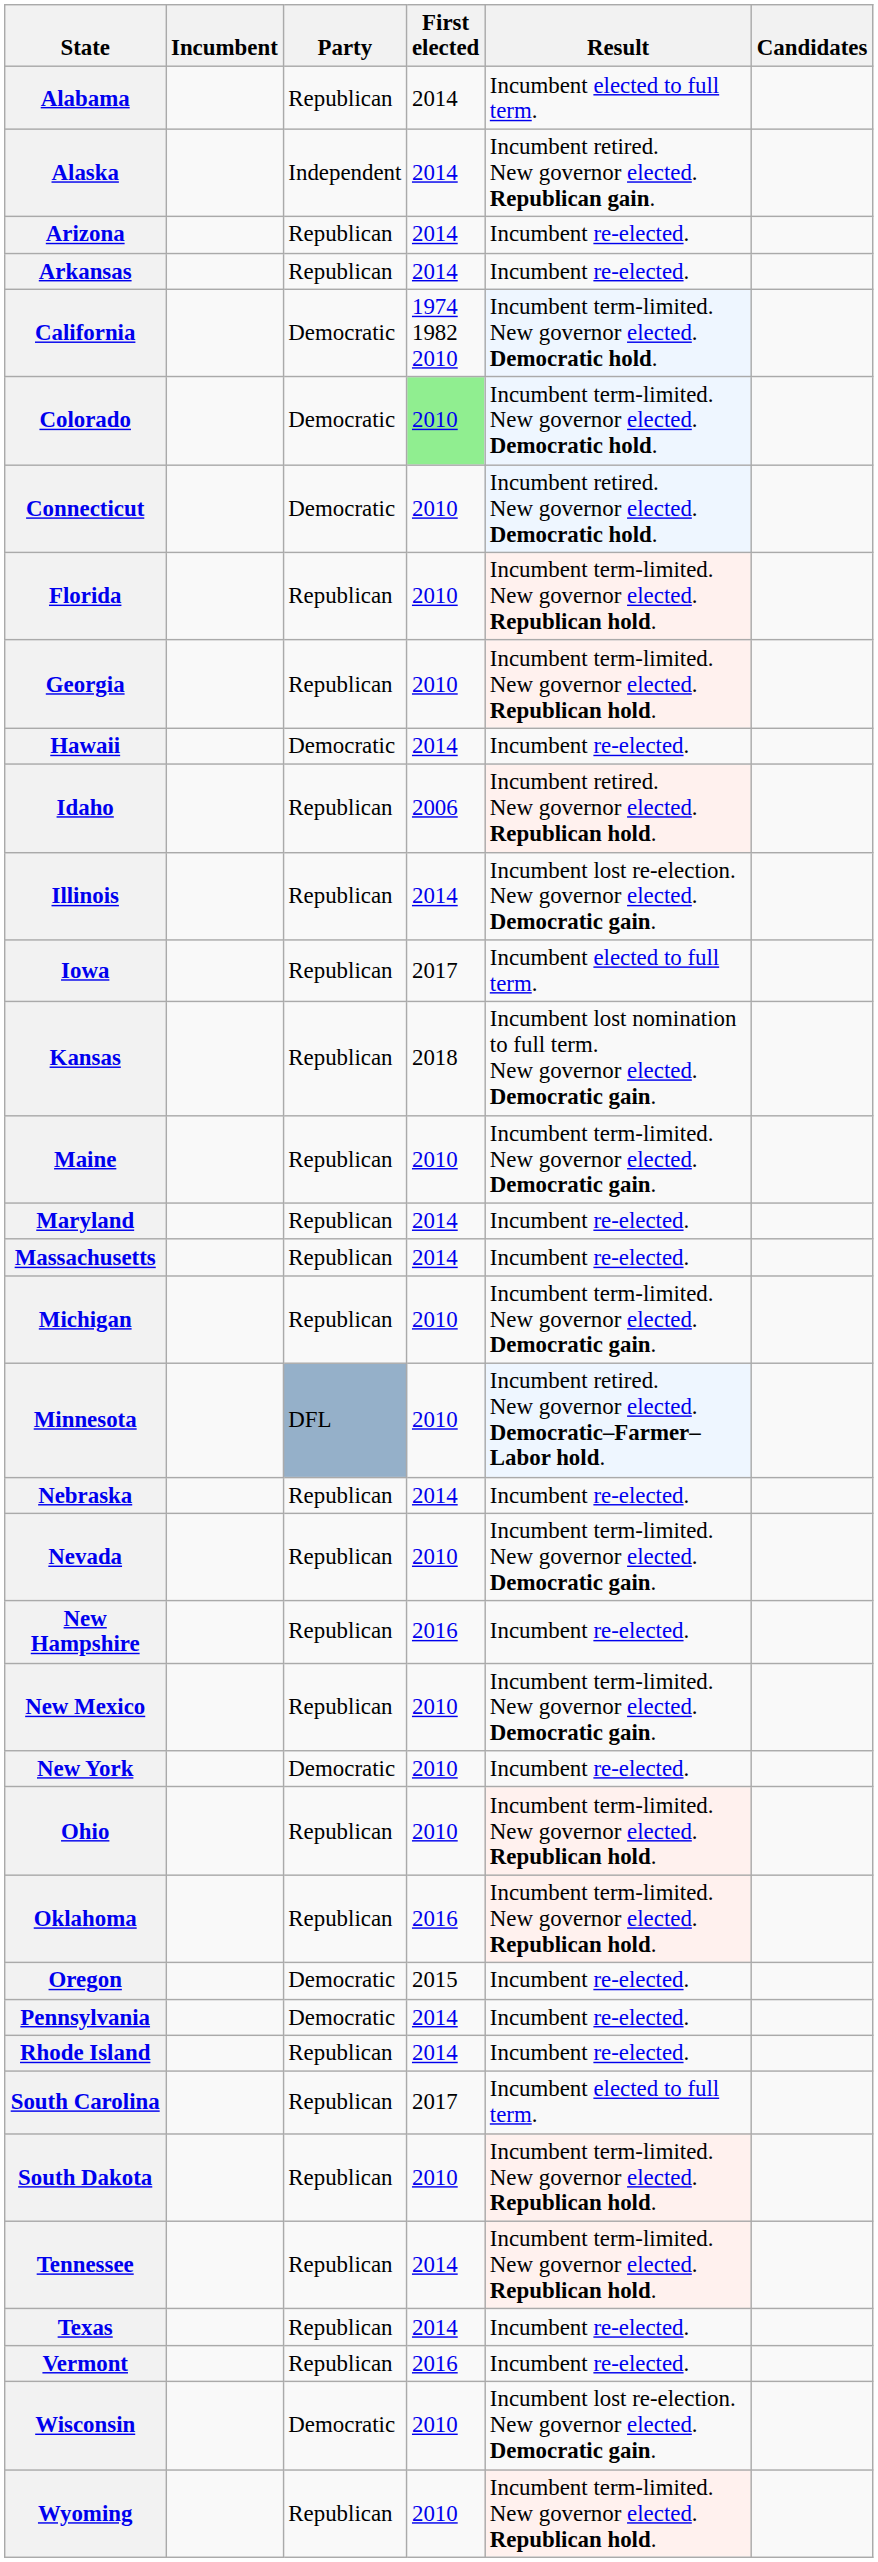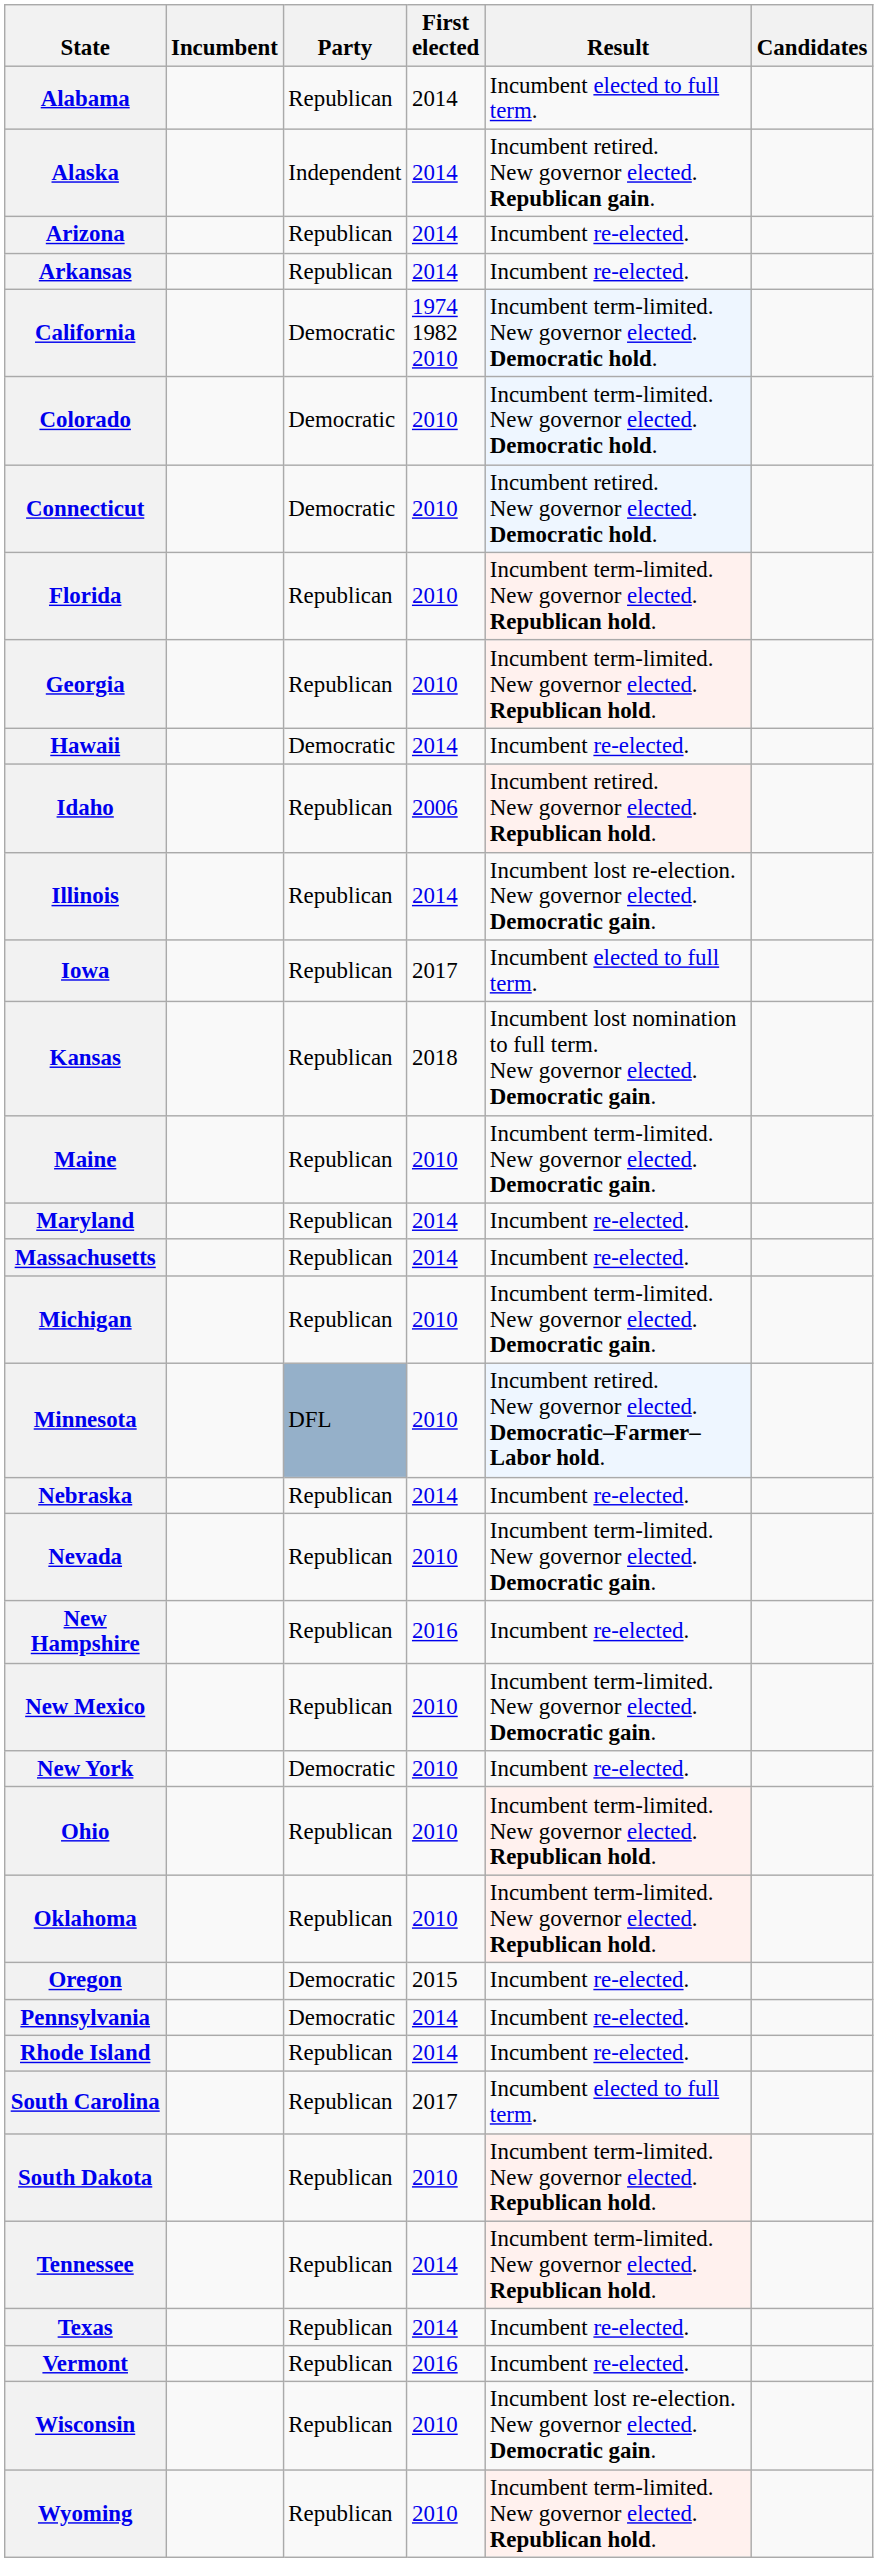(435, 420) lightgreen background -> (435, 420) no background
(435, 1918) 2016 -> (435, 1918) 2010
(342, 2425) Democratic -> (340, 2425) Republican
